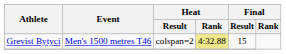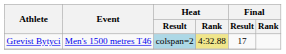(175, 42) no background -> (175, 42) lightblue background
(242, 42) 15 -> (242, 42) 17
